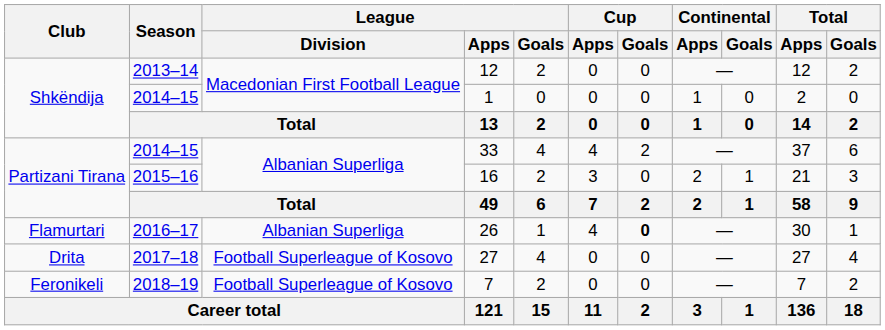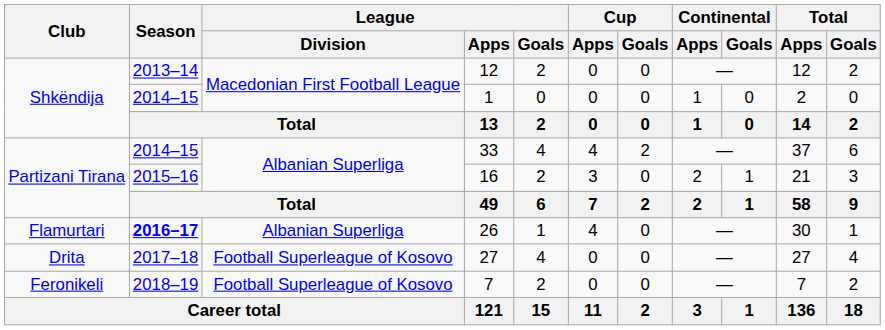(166, 230) normal -> (166, 230) bold
(645, 230) bold -> (645, 230) normal
